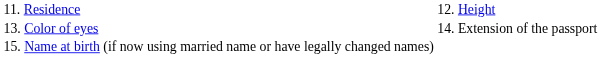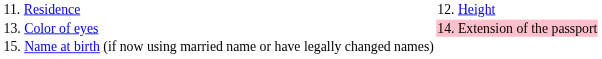(517, 28) no background -> (517, 28) pink background
